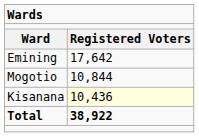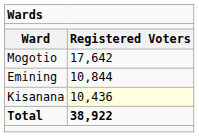(32, 58) Emining -> (32, 58) Mogotio
(32, 78) Mogotio -> (32, 78) Emining
